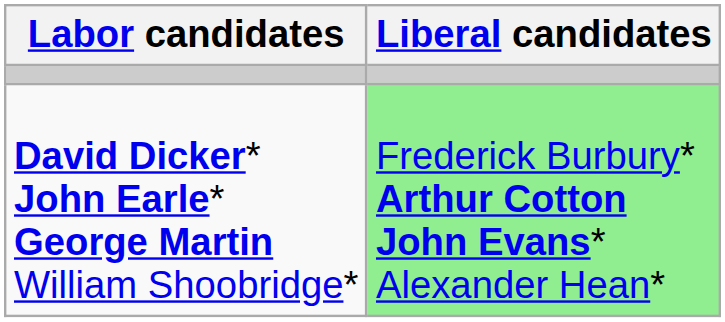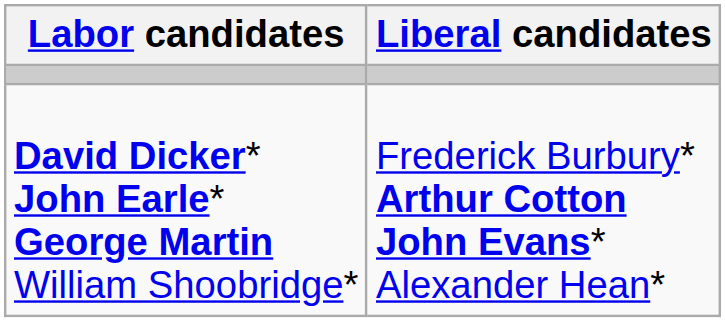(535, 220) lightgreen background -> (535, 220) no background
